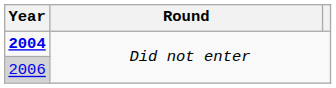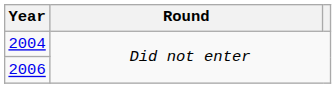(27, 44) bold -> (27, 44) normal
(27, 70) lightgrey background -> (27, 70) no background
